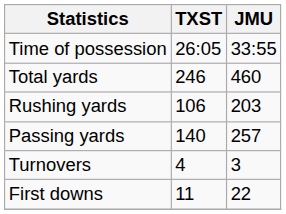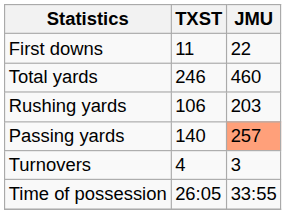rows swapped: (56, 194) <-> (88, 48)
(246, 135) no background -> (246, 135) lightsalmon background
